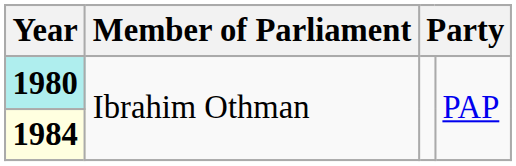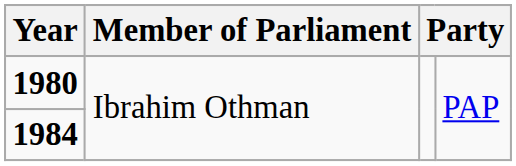(45, 82) paleturquoise background -> (45, 82) no background
(45, 133) lightyellow background -> (45, 133) no background
